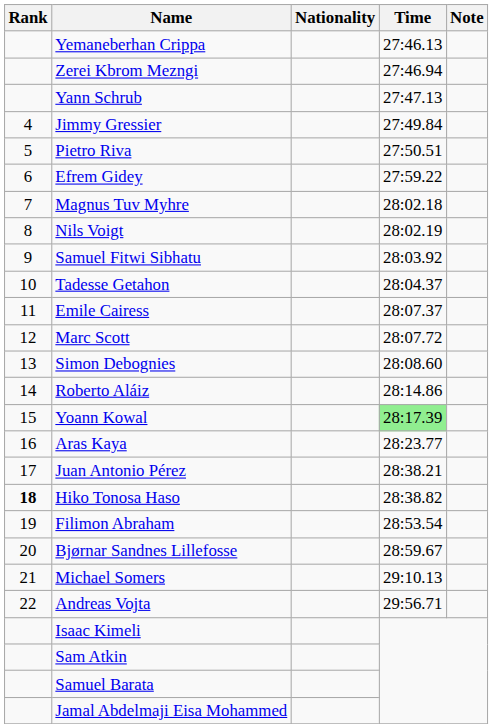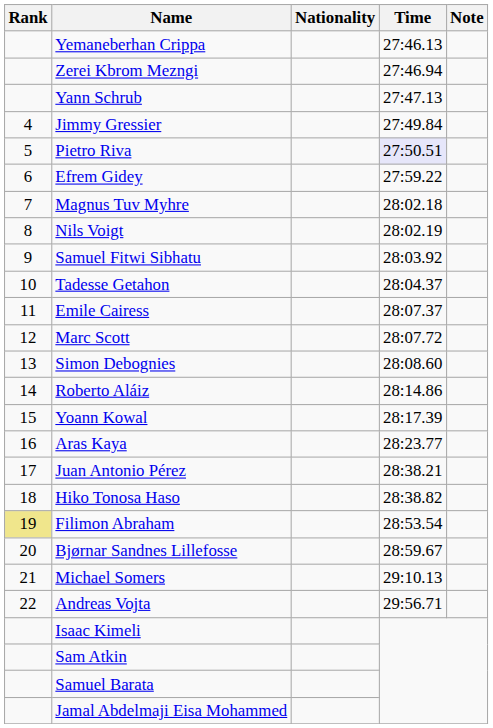(413, 151) no background -> (413, 151) lavender background
(413, 417) lightgreen background -> (413, 417) no background
(28, 497) bold -> (28, 497) normal
(28, 524) no background -> (28, 524) khaki background
